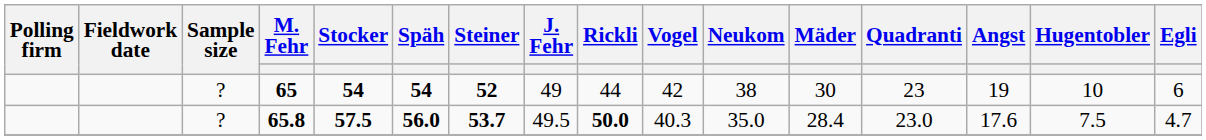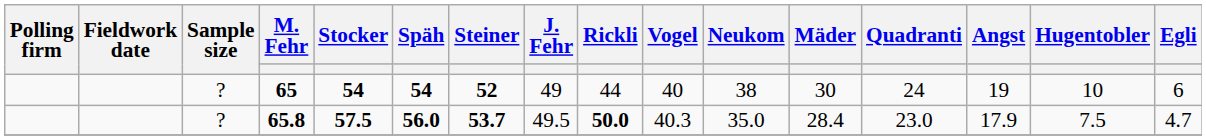(673, 90) 42 -> (673, 90) 40
(914, 90) 23 -> (914, 90) 24
(999, 120) 17.6 -> (999, 120) 17.9
